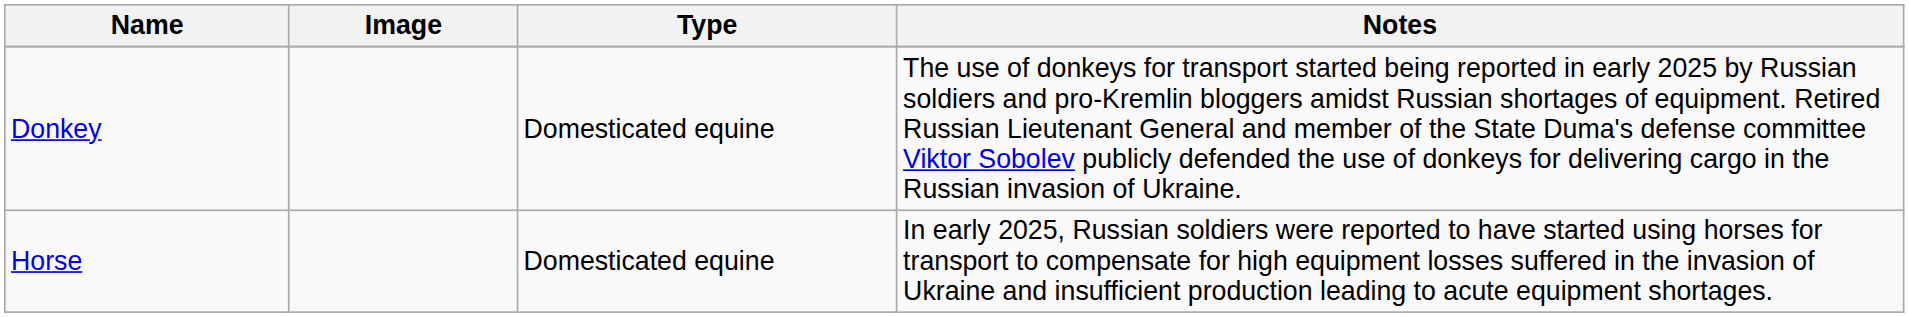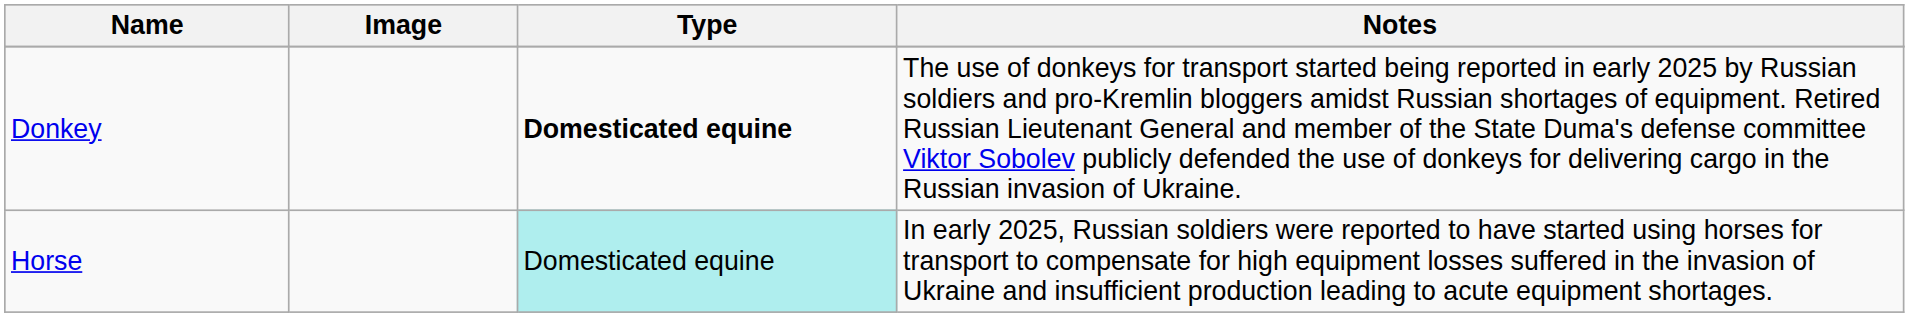(649, 128) normal -> (658, 128) bold
(649, 260) no background -> (649, 260) paleturquoise background
